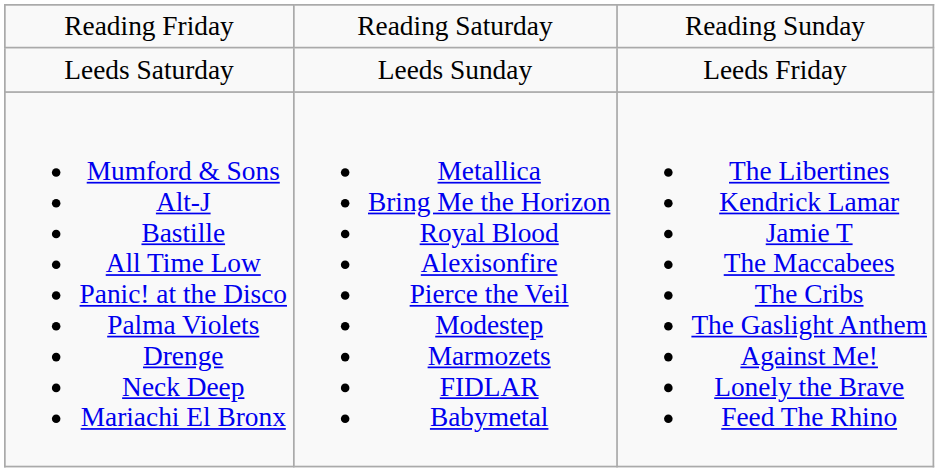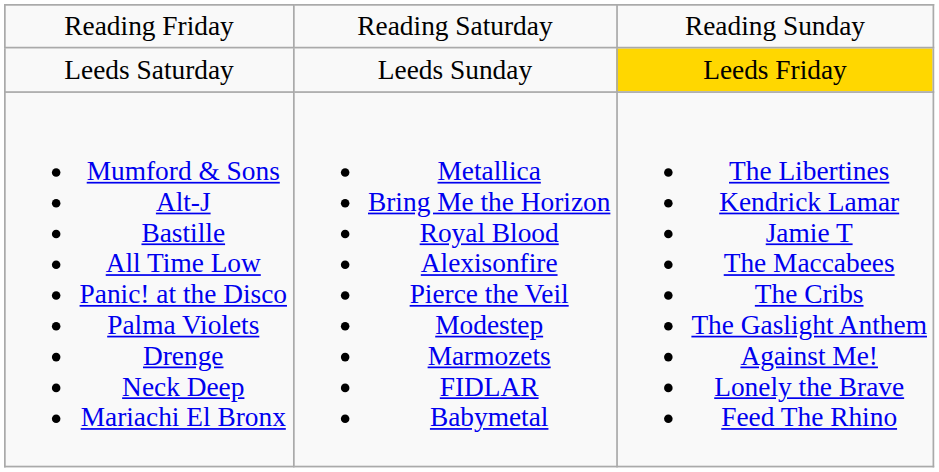(775, 69) no background -> (775, 69) gold background
